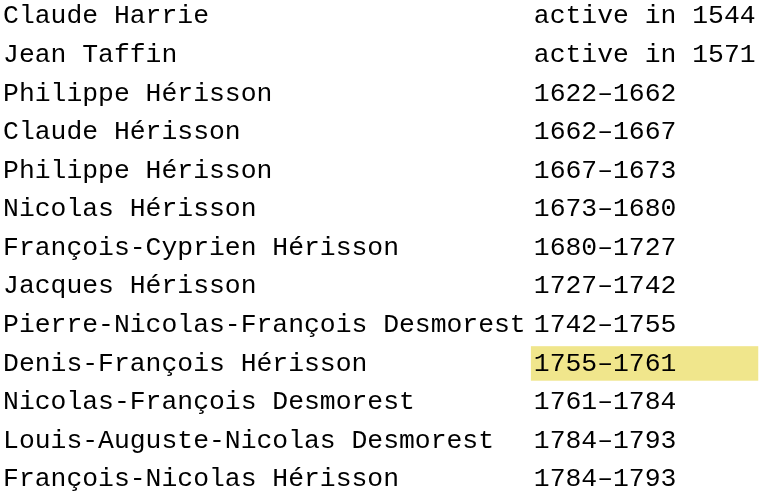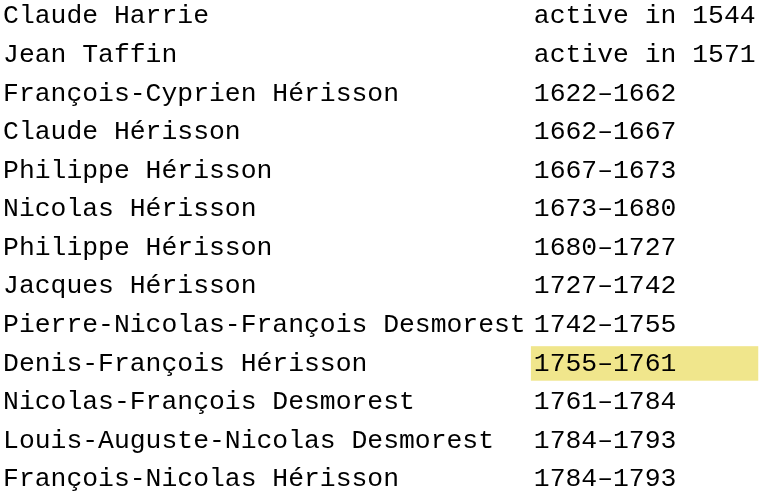(138, 93) Philippe Hérisson -> (201, 93) François-Cyprien Hérisson
(201, 248) François-Cyprien Hérisson -> (138, 248) Philippe Hérisson
